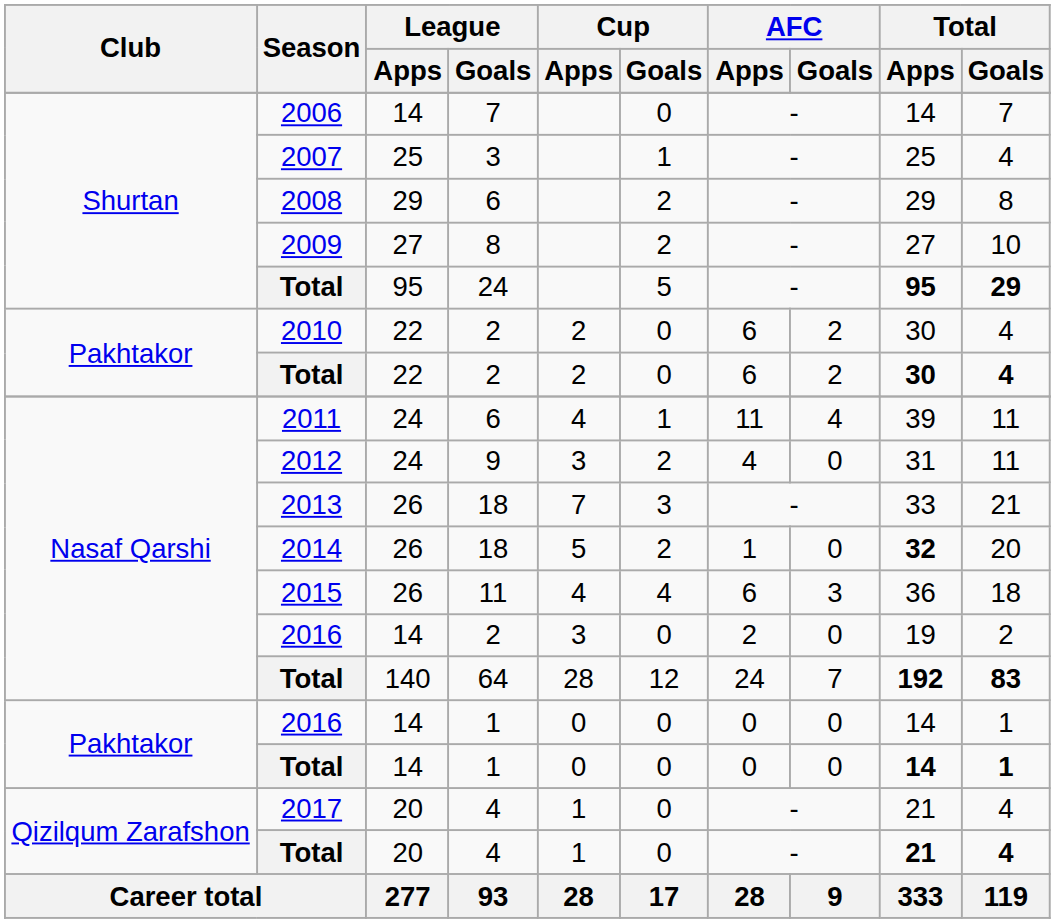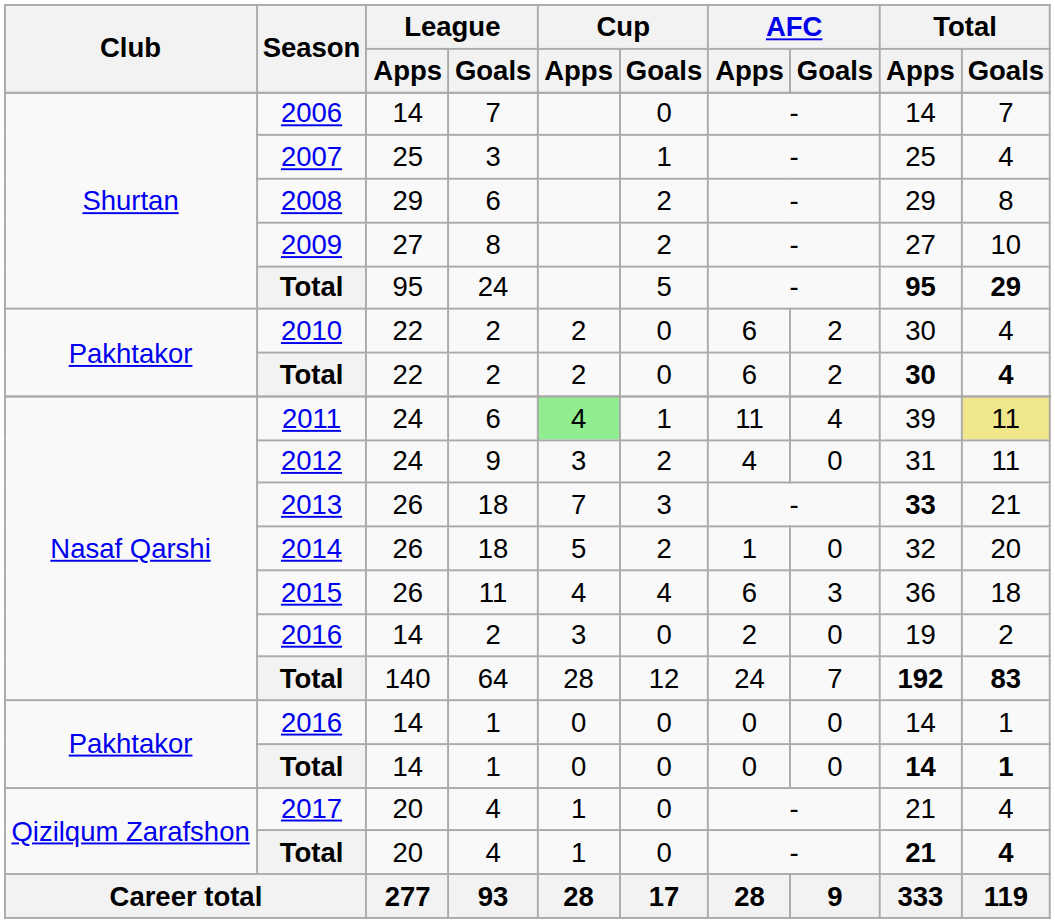(579, 418) no background -> (579, 418) lightgreen background
(1006, 418) no background -> (1006, 418) khaki background
(920, 505) normal -> (920, 505) bold
(920, 549) bold -> (920, 549) normal
